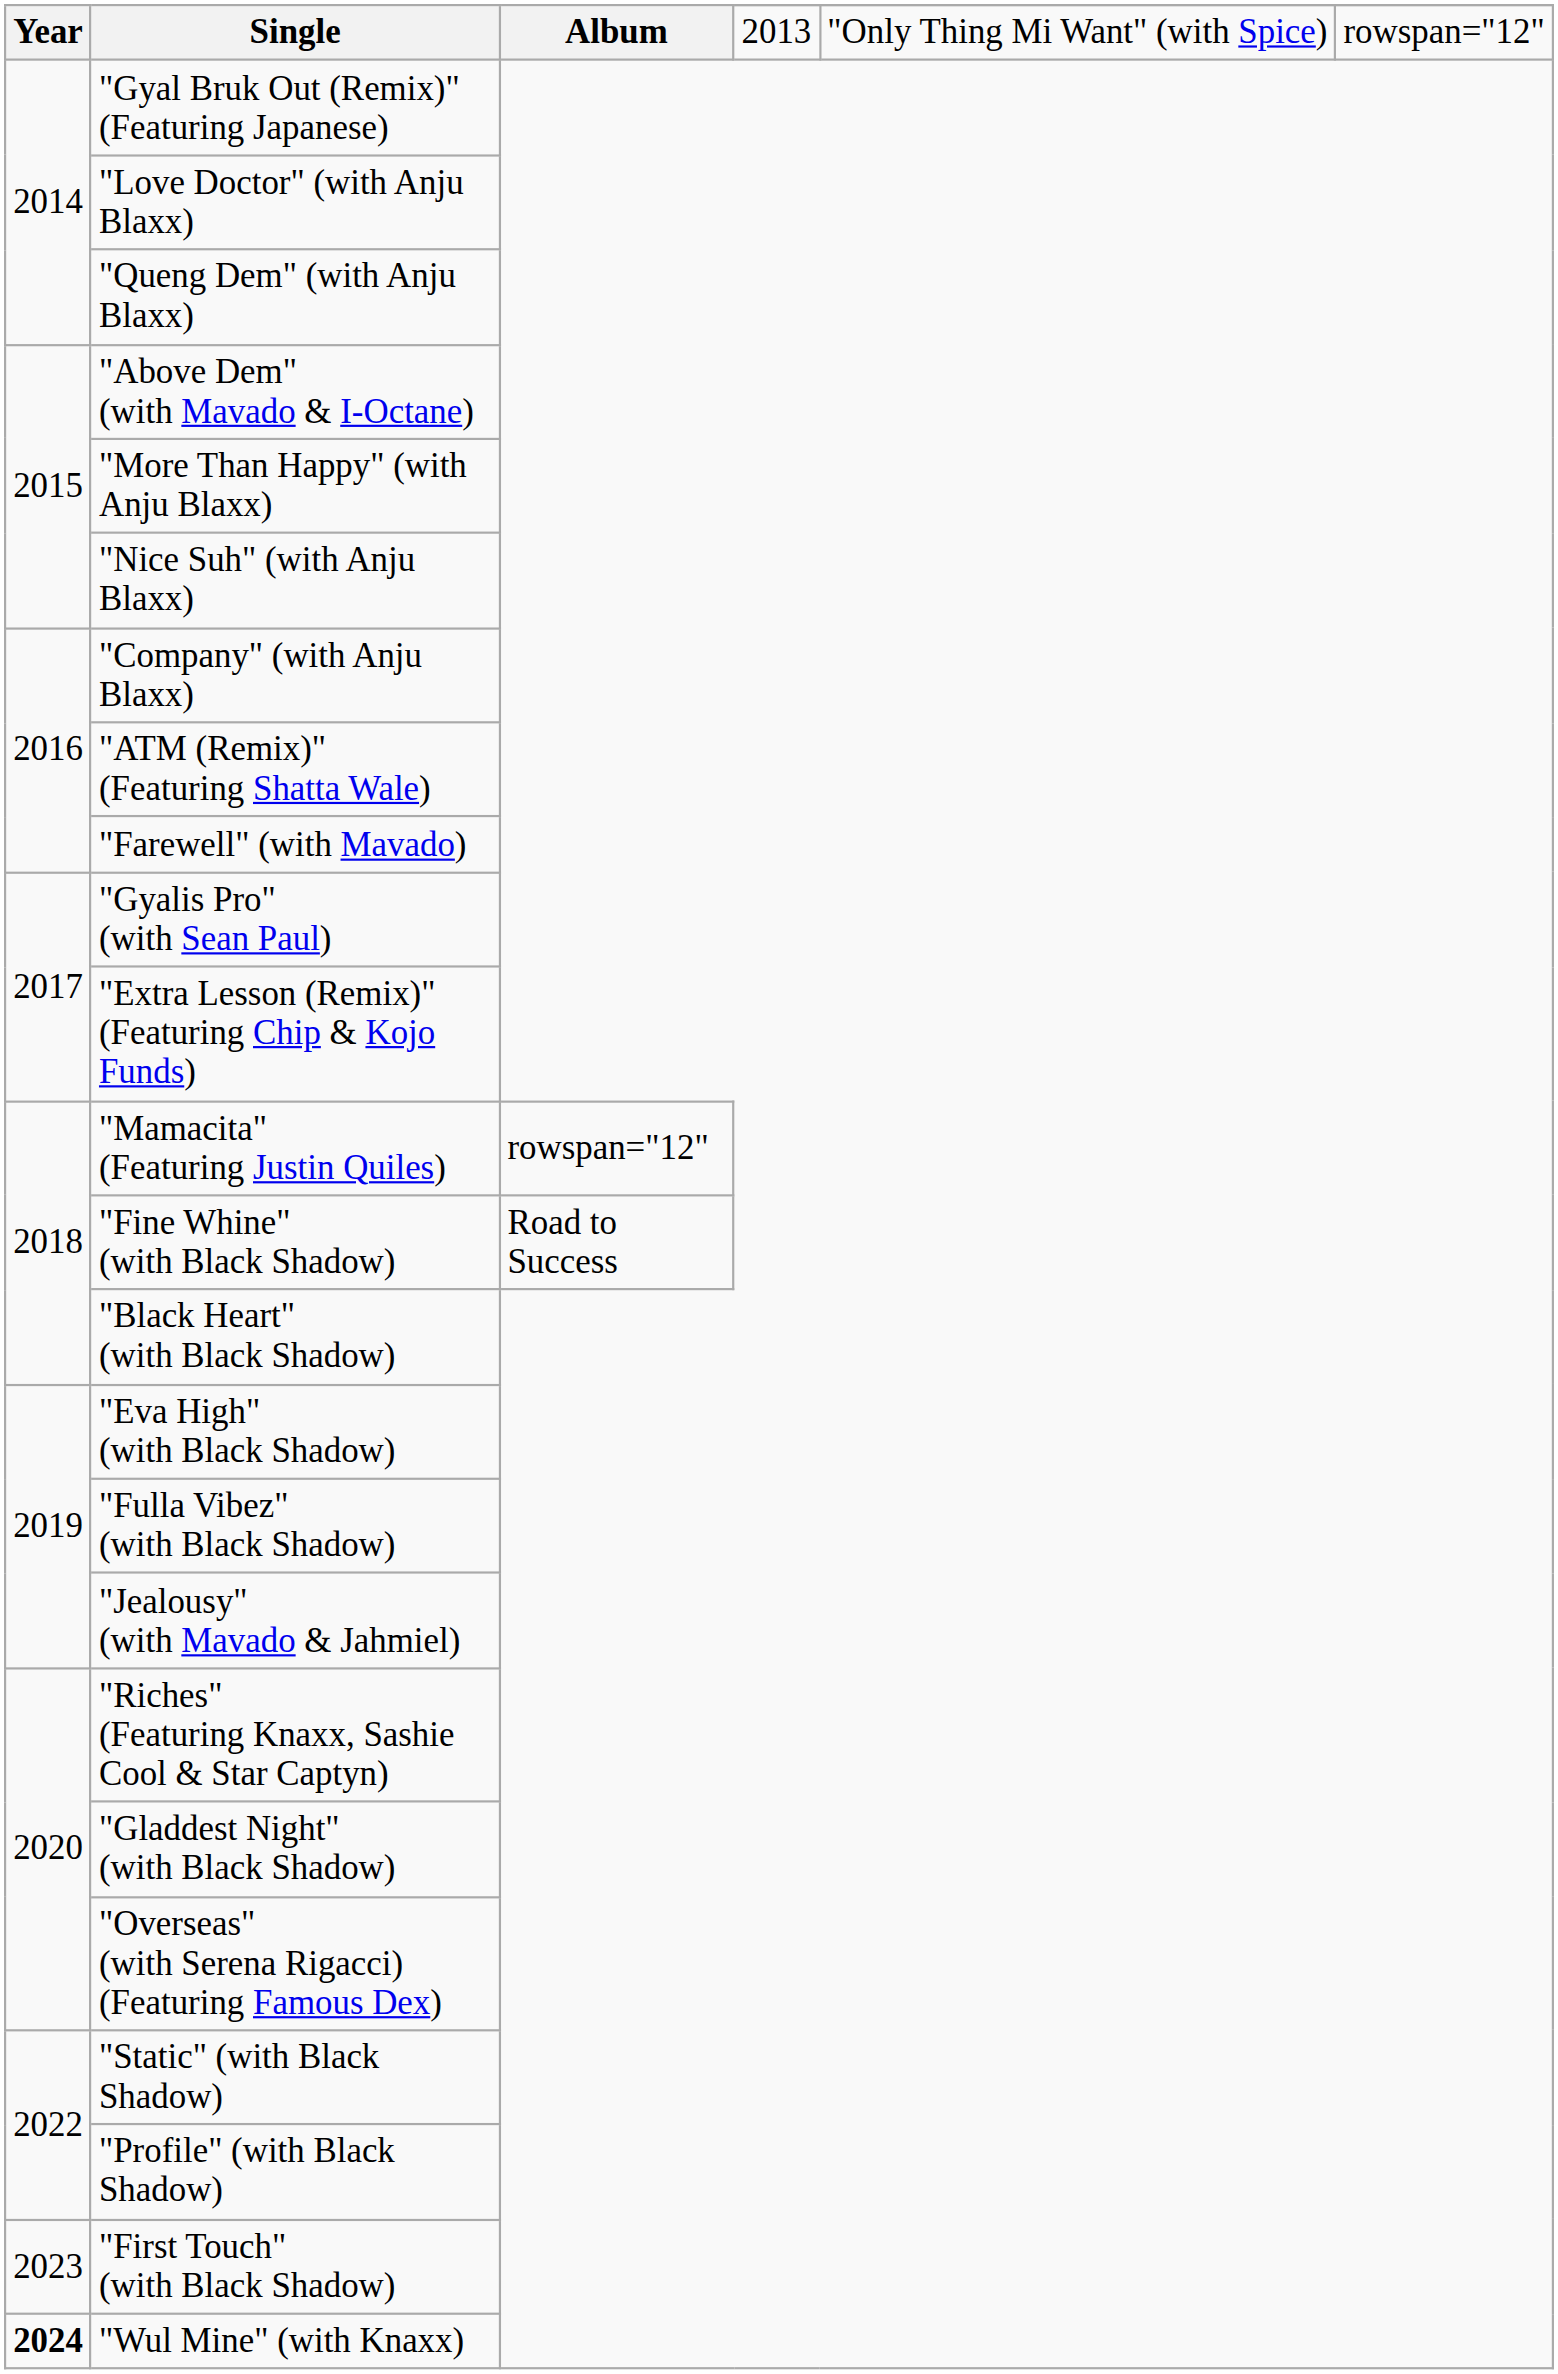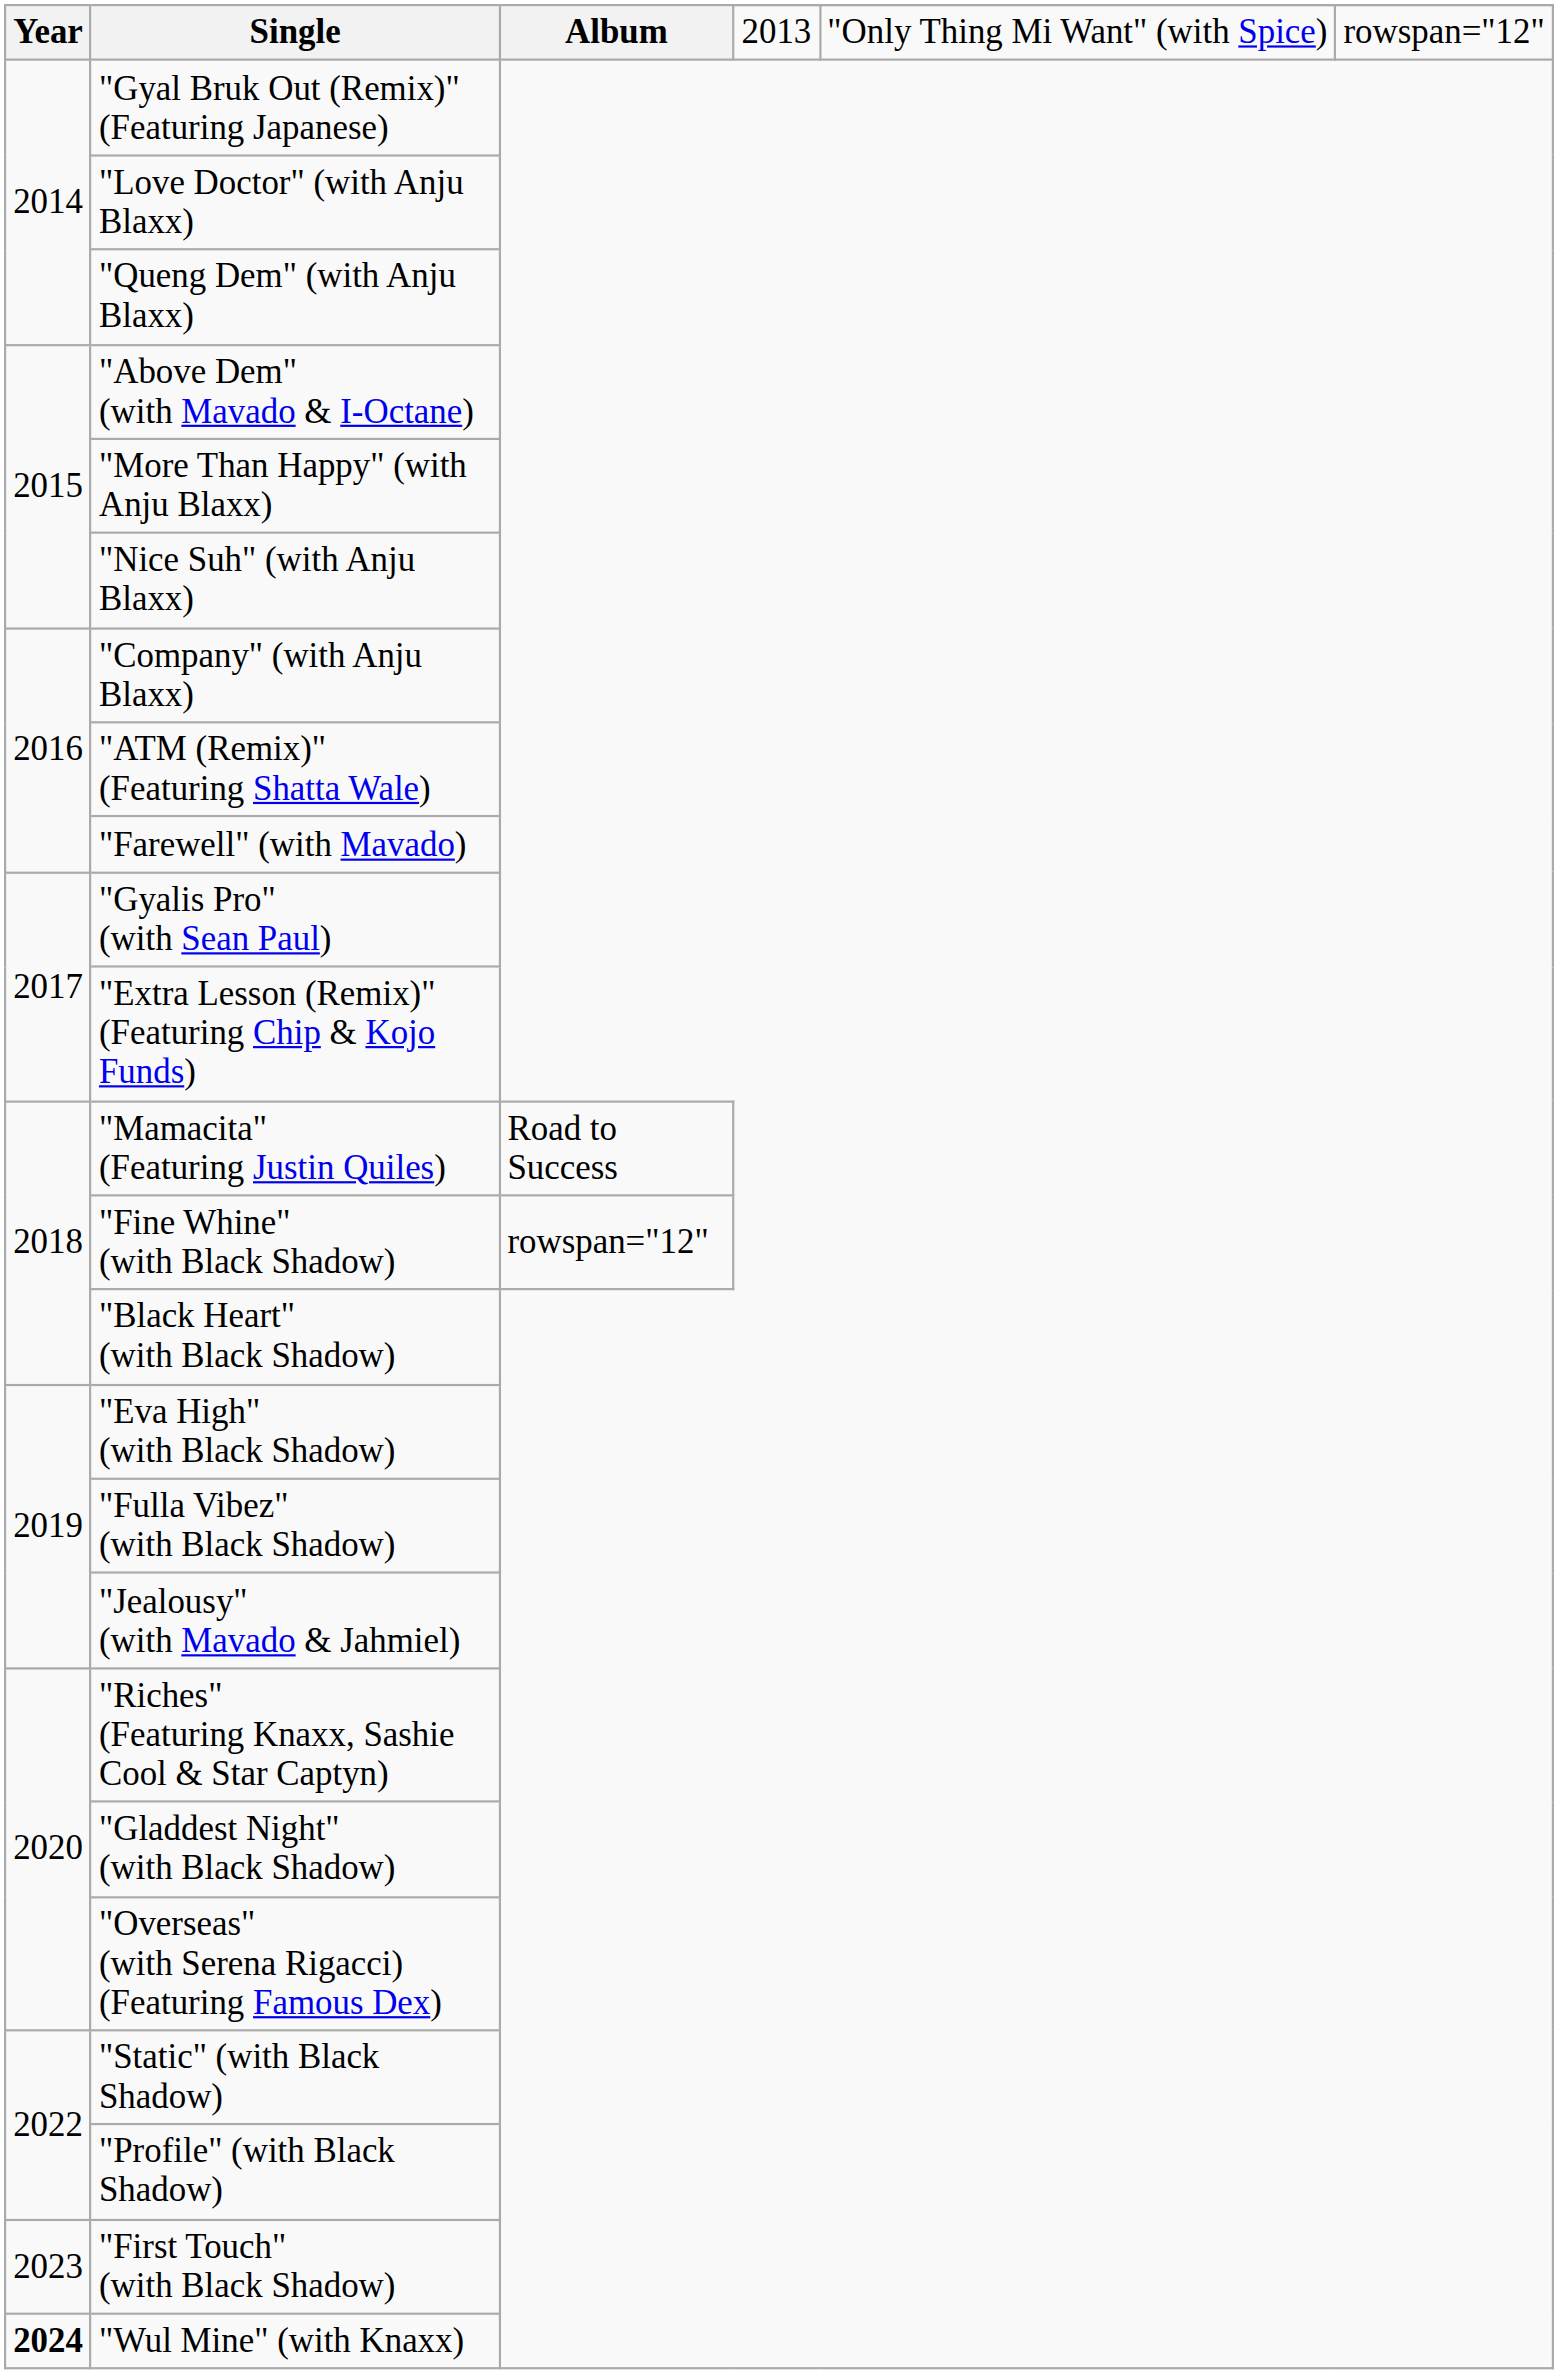(608, 1147) rowspan="12" -> (563, 1147) Road to Success
(563, 1241) Road to Success -> (608, 1241) rowspan="12"
